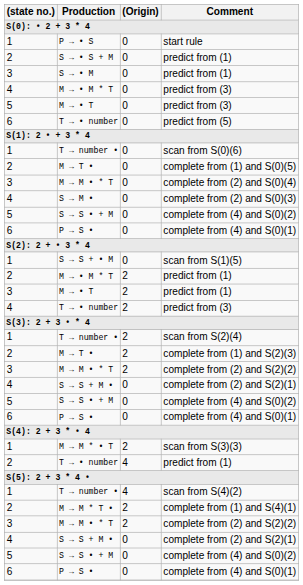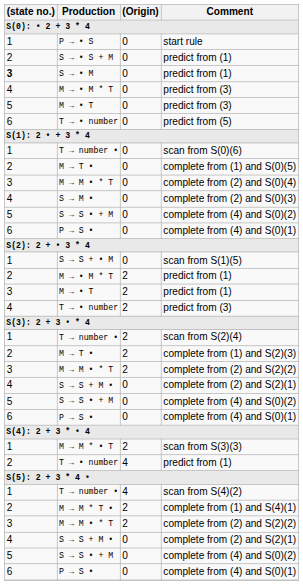(9, 73) normal -> (9, 73) bold
